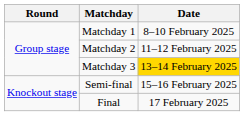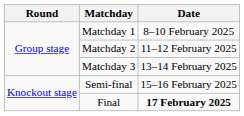(189, 66) gold background -> (189, 66) no background
(189, 102) normal -> (189, 102) bold
